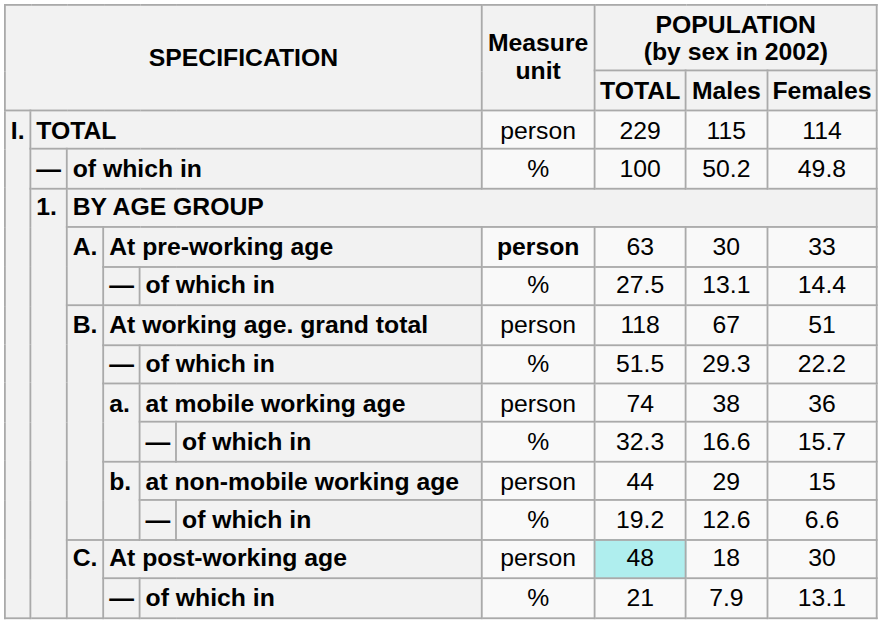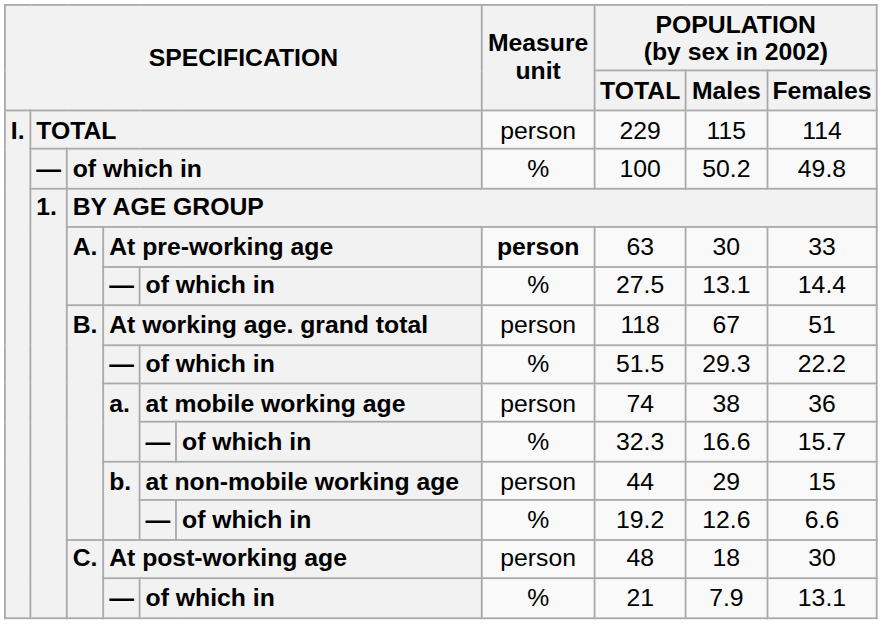(640, 559) paleturquoise background -> (640, 559) no background
